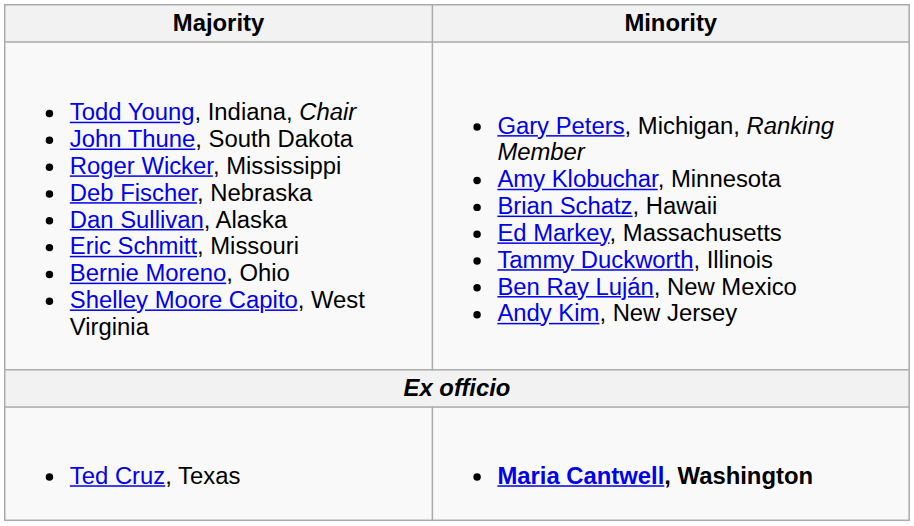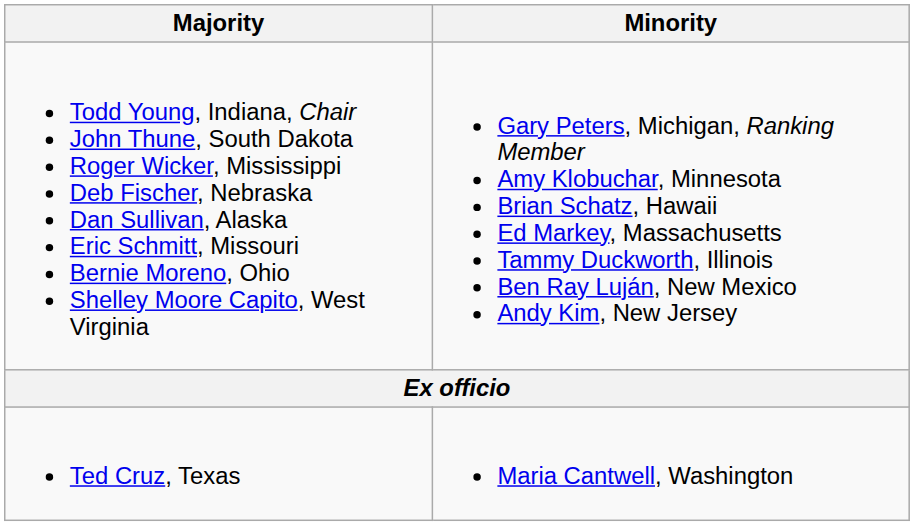(671, 477) bold -> (671, 477) normal
